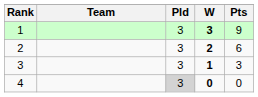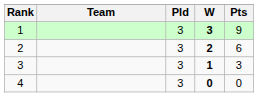(180, 83) lightgrey background -> (180, 83) no background
